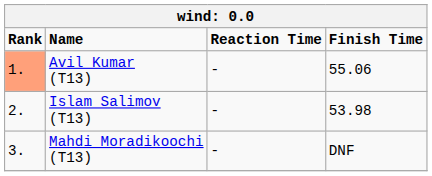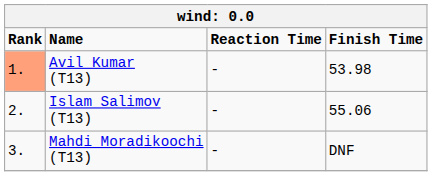(350, 71) 55.06 -> (350, 71) 53.98
(350, 111) 53.98 -> (350, 111) 55.06
